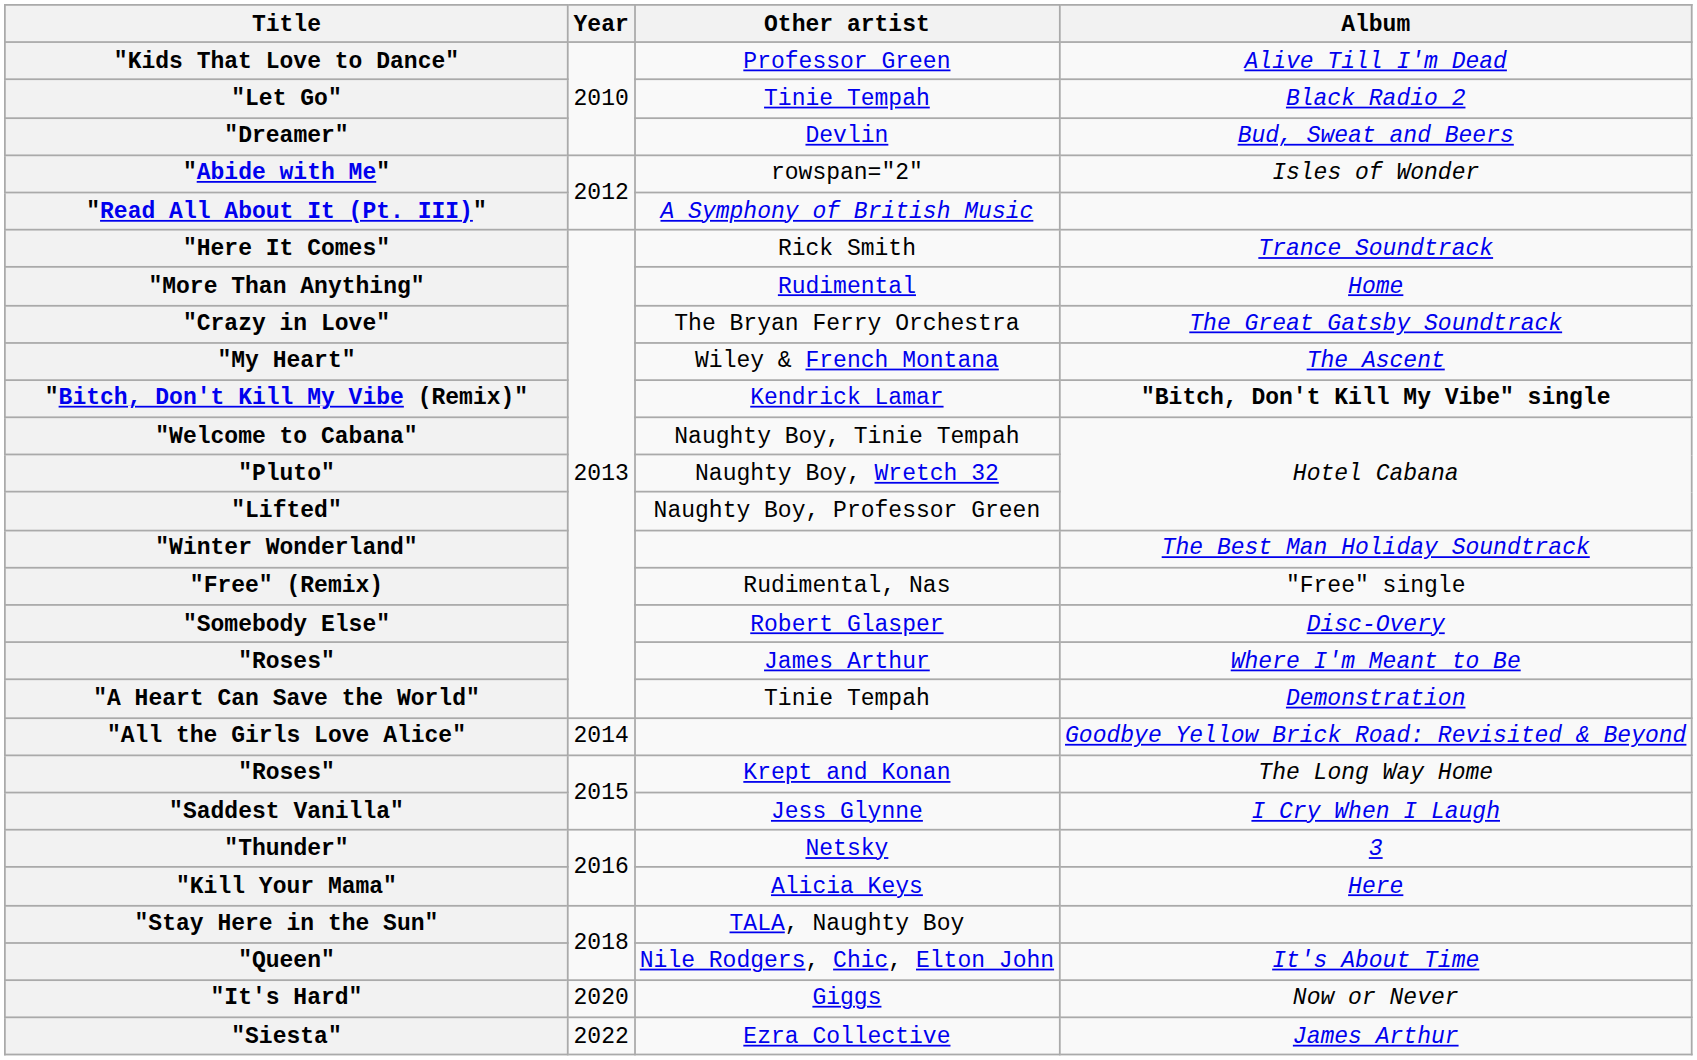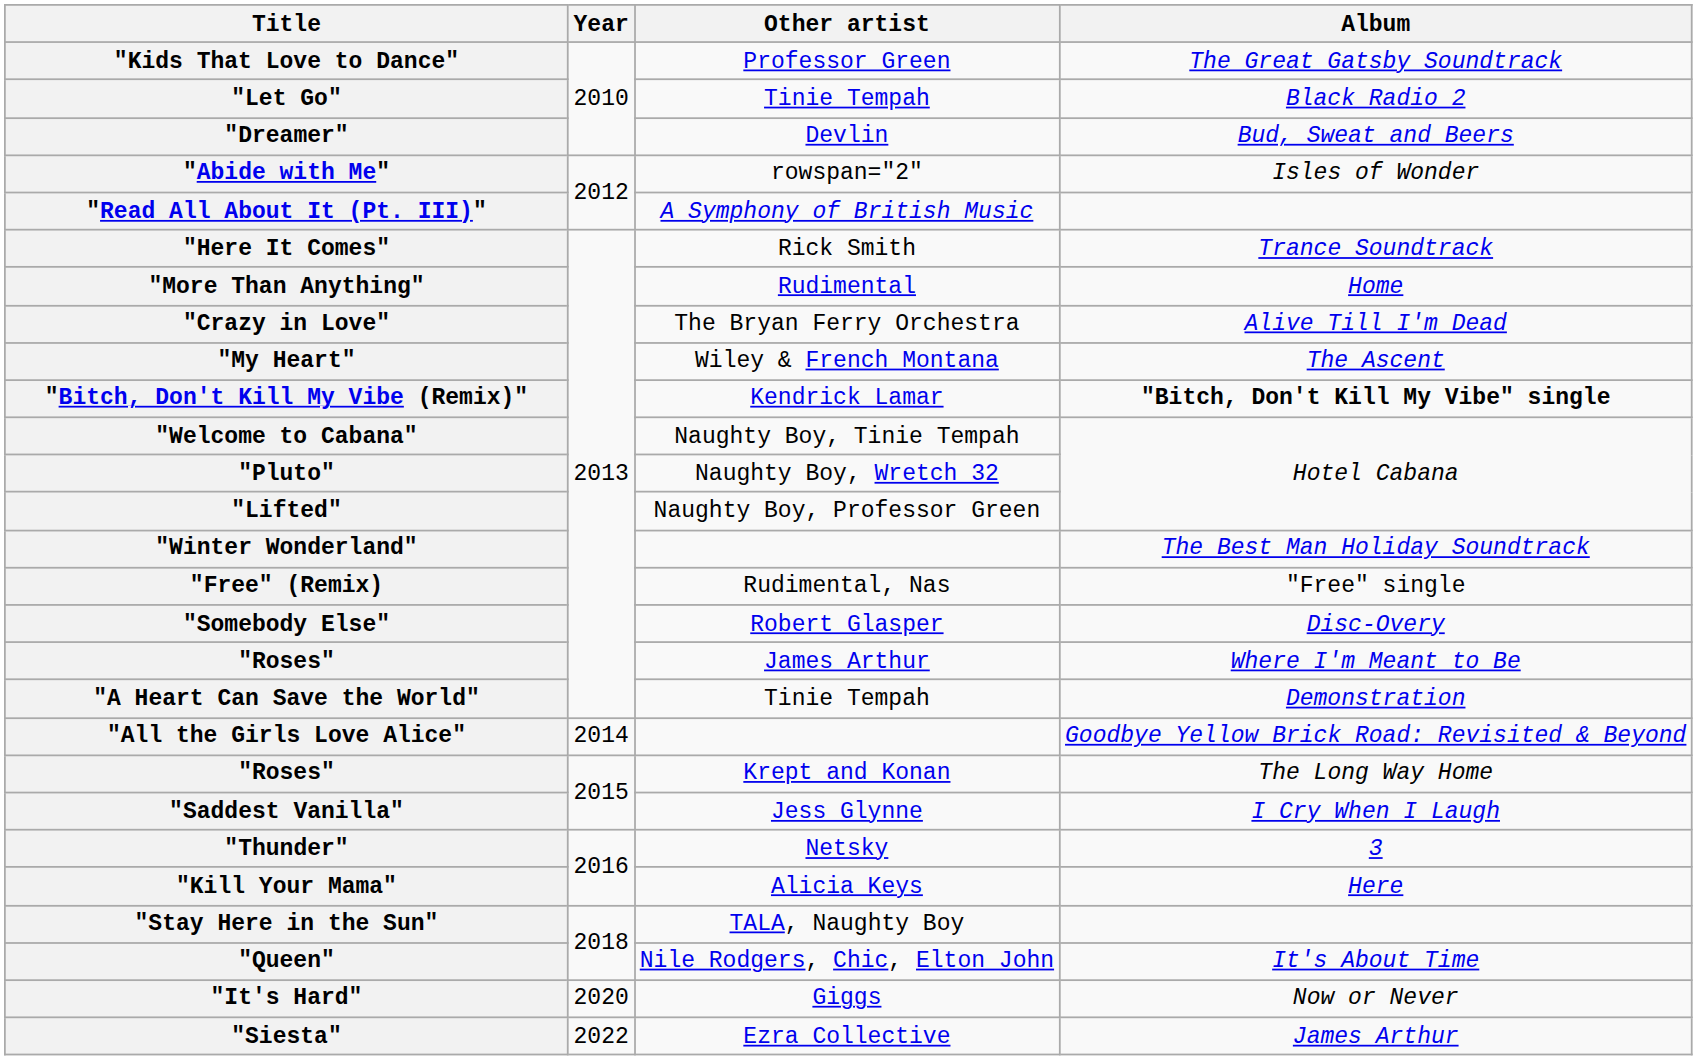(1376, 61) Alive Till I'm Dead -> (1376, 61) The Great Gatsby Soundtrack
(1376, 324) The Great Gatsby Soundtrack -> (1376, 324) Alive Till I'm Dead
